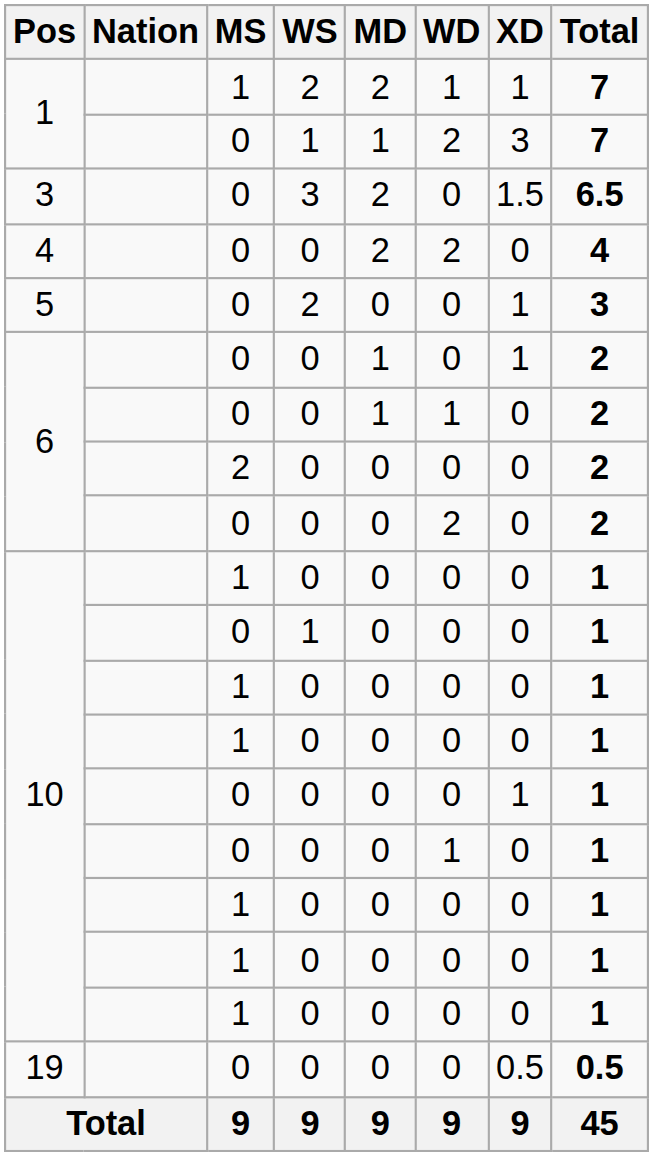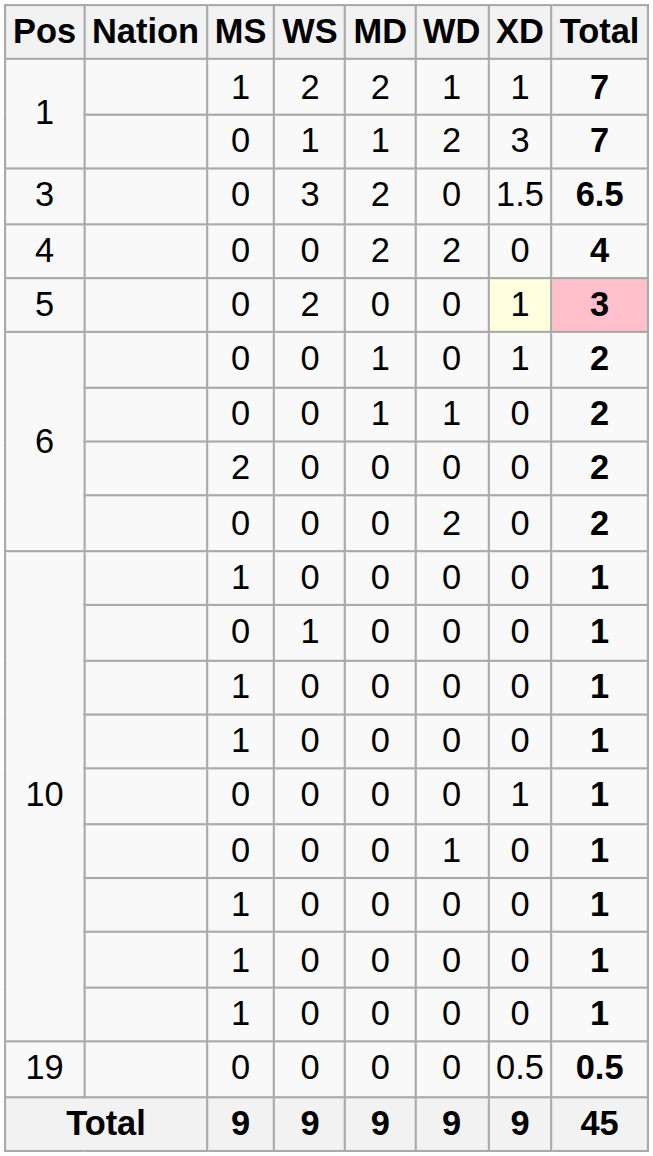(520, 304) no background -> (520, 304) lightyellow background
(600, 304) no background -> (600, 304) pink background
